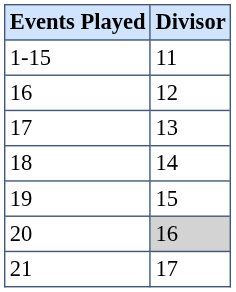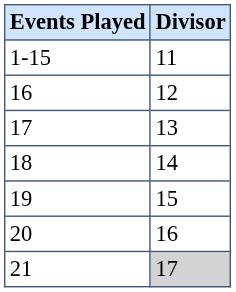(167, 233) lightgrey background -> (167, 233) no background
(167, 268) no background -> (167, 268) lightgrey background
